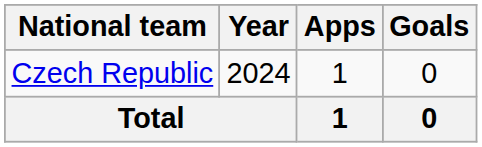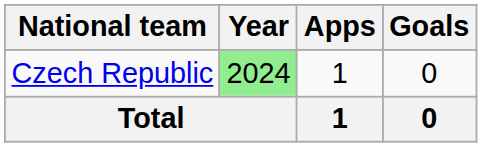(259, 73) no background -> (259, 73) lightgreen background
